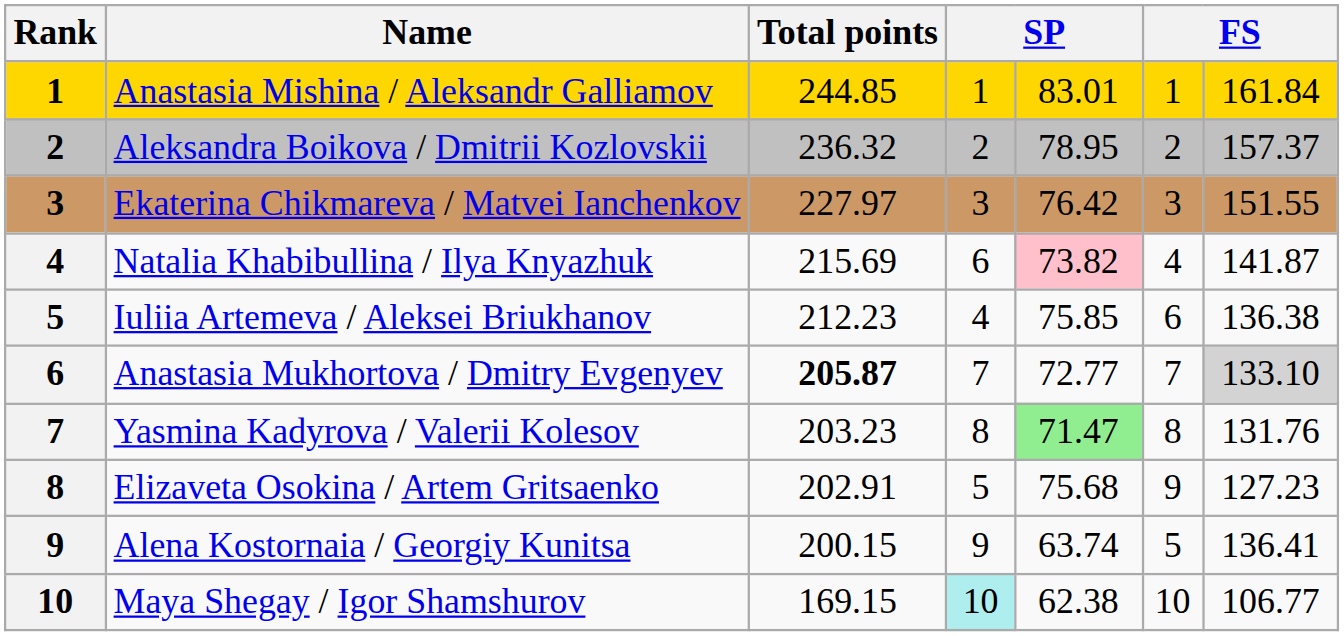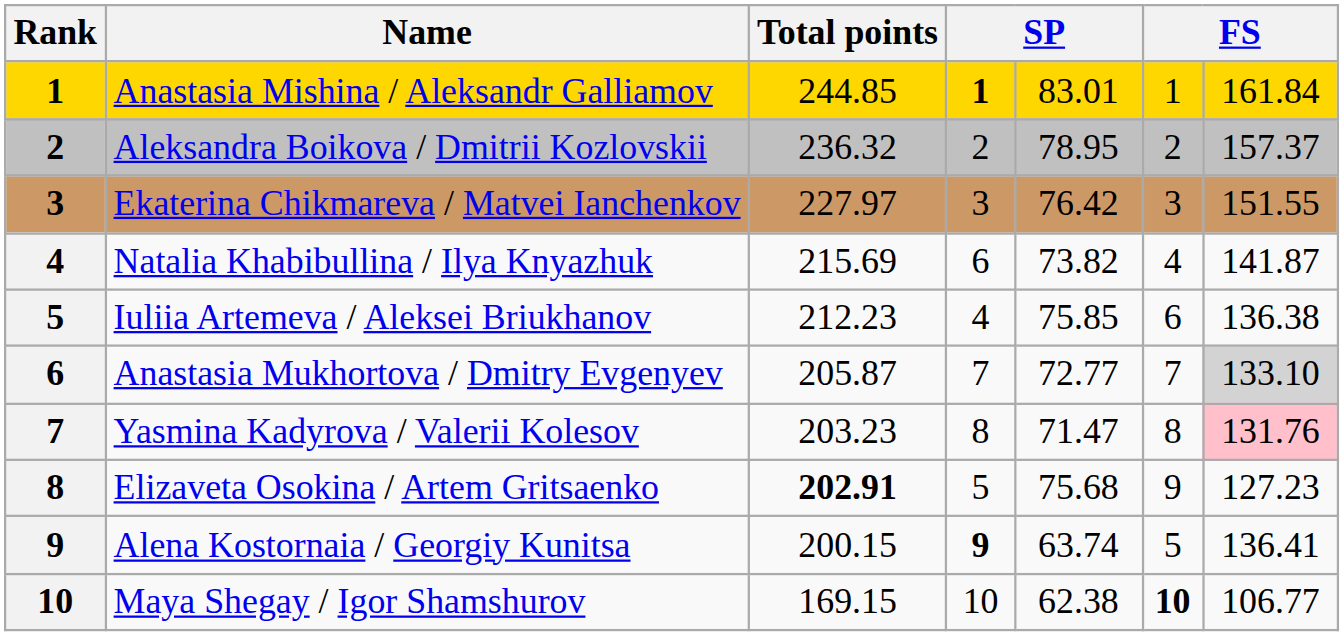(981, 89) normal -> (981, 89) bold
(1078, 260) pink background -> (1078, 260) no background
(848, 373) bold -> (848, 373) normal
(1078, 430) lightgreen background -> (1078, 430) no background
(1270, 430) no background -> (1270, 430) pink background
(848, 487) normal -> (848, 487) bold
(981, 544) normal -> (981, 544) bold
(981, 601) paleturquoise background -> (981, 601) no background
(1173, 601) normal -> (1173, 601) bold
